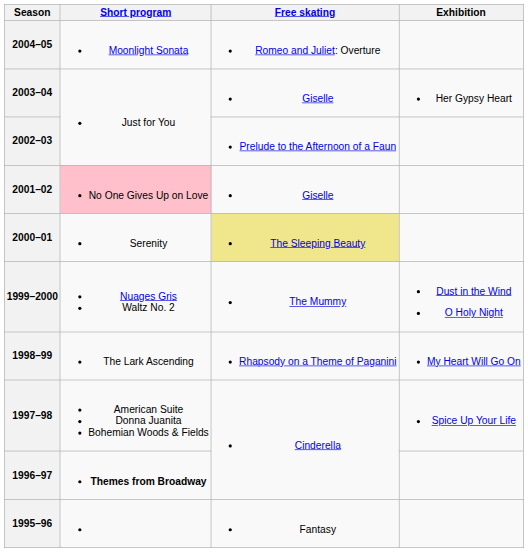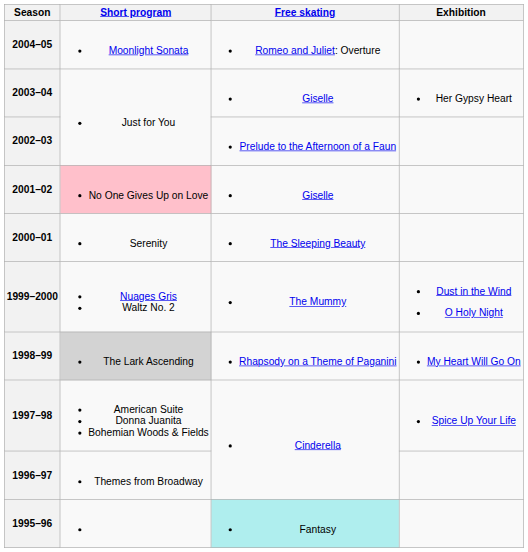(305, 243) khaki background -> (305, 243) no background
(136, 362) no background -> (136, 362) lightgrey background
(136, 481) bold -> (136, 481) normal
(305, 529) no background -> (305, 529) paleturquoise background
